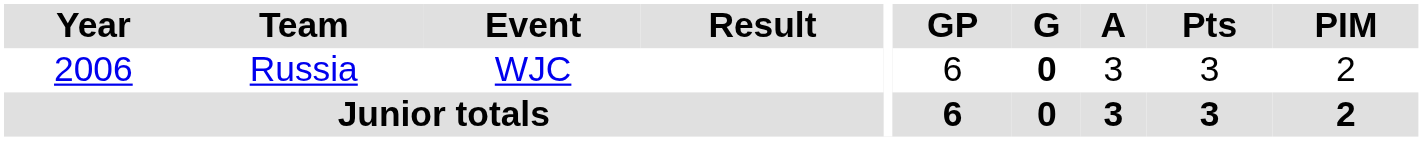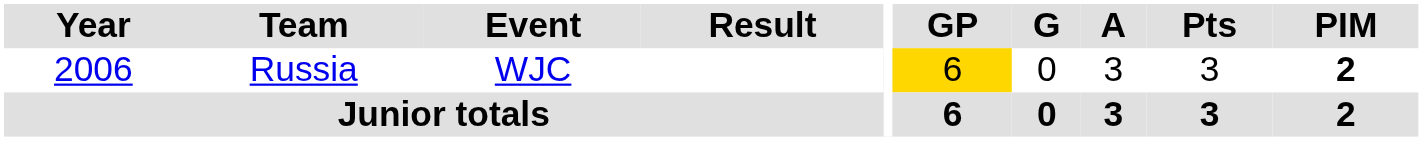(953, 69) no background -> (953, 69) gold background
(1047, 69) bold -> (1047, 69) normal
(1346, 69) normal -> (1346, 69) bold
